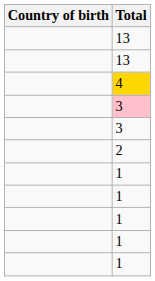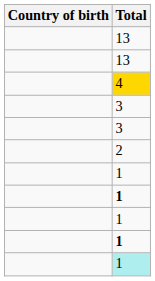(119, 106) pink background -> (119, 106) no background
(119, 196) normal -> (119, 196) bold
(119, 241) normal -> (119, 241) bold
(119, 264) no background -> (119, 264) paleturquoise background
